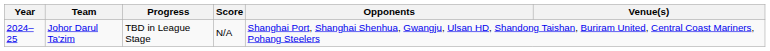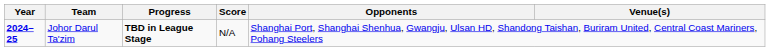(20, 33) normal -> (20, 33) bold
(158, 33) normal -> (159, 33) bold
